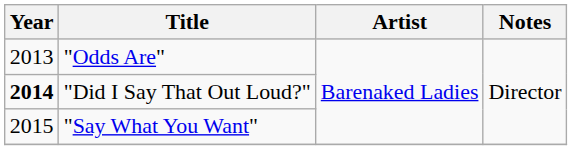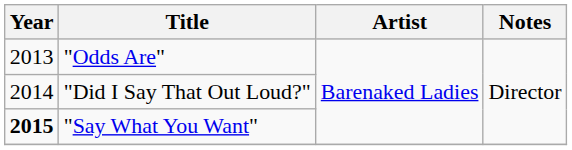(32, 91) bold -> (32, 91) normal
(32, 126) normal -> (32, 126) bold
